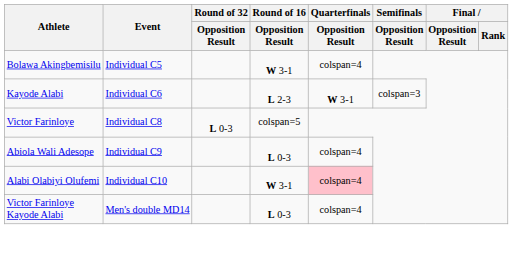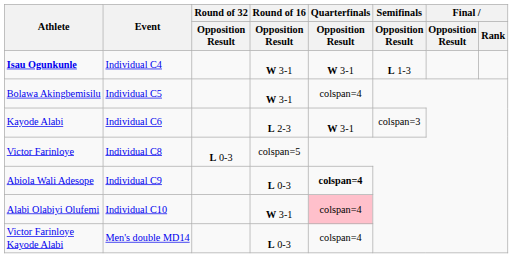+ row: (42, 65)
(341, 151) normal -> (341, 180) bold
